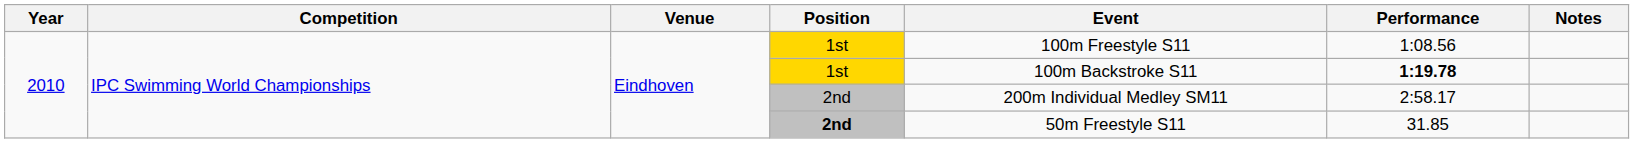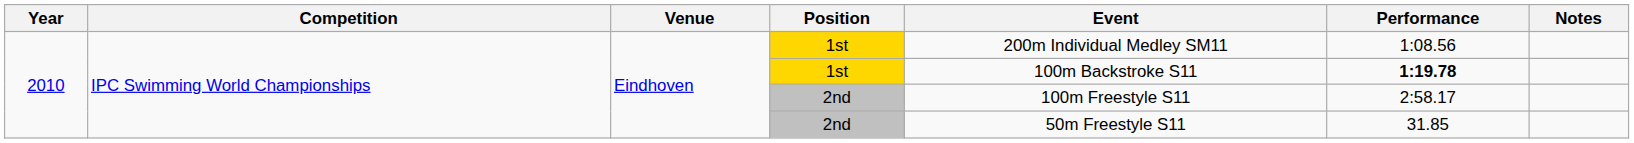(1116, 45) 100m Freestyle S11 -> (1116, 45) 200m Individual Medley SM11
(1116, 98) 200m Individual Medley SM11 -> (1116, 98) 100m Freestyle S11
(837, 125) bold -> (837, 125) normal
